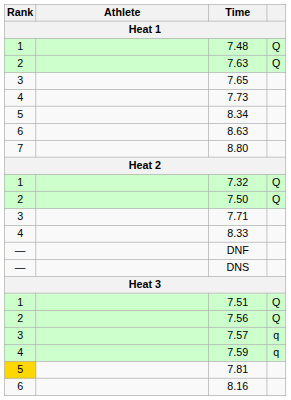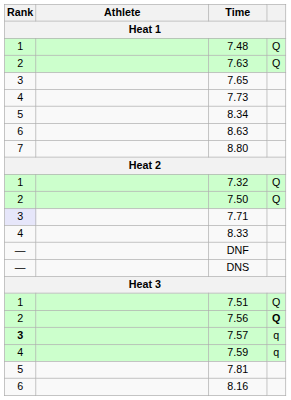(20, 217) no background -> (20, 217) lavender background
(276, 319) normal -> (276, 319) bold
(20, 336) normal -> (20, 336) bold
(20, 370) gold background -> (20, 370) no background
